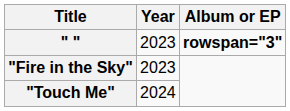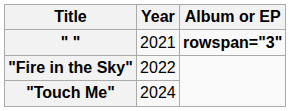(158, 42) 2023 -> (158, 42) 2021
(158, 67) 2023 -> (158, 67) 2022
